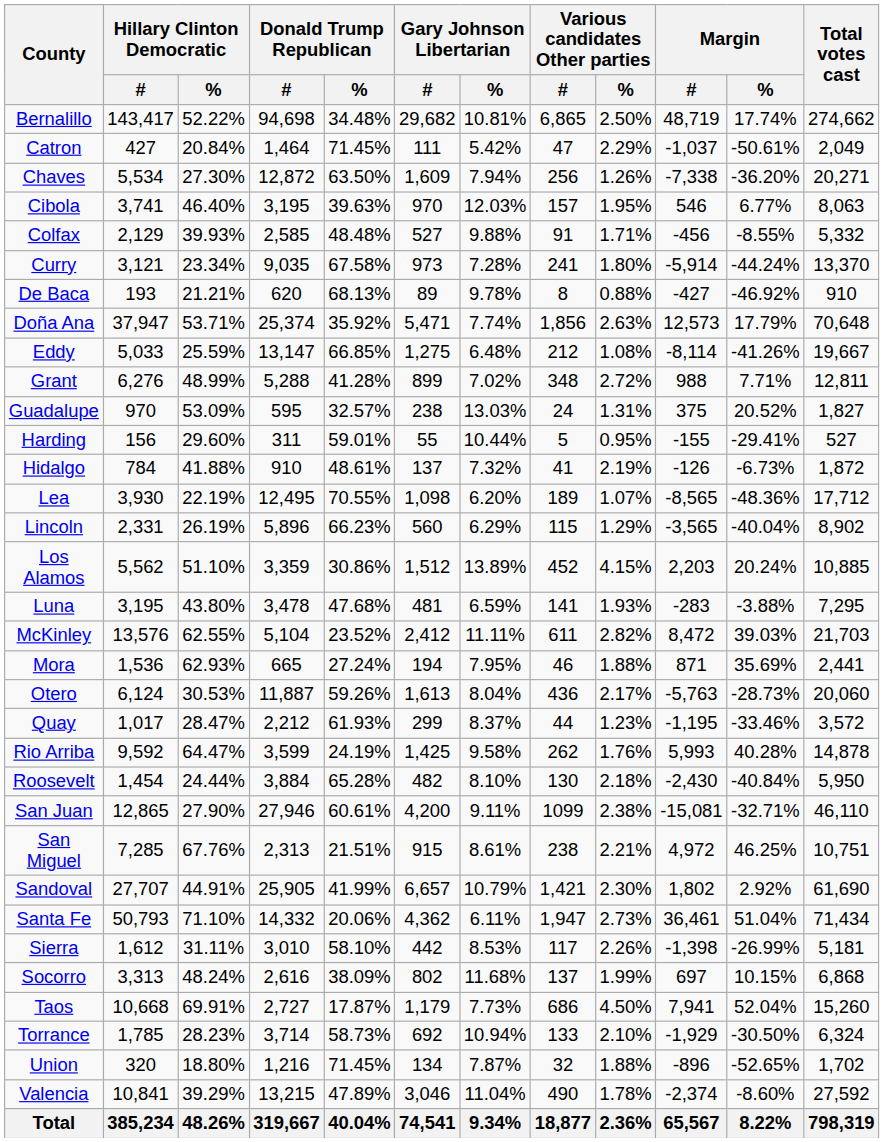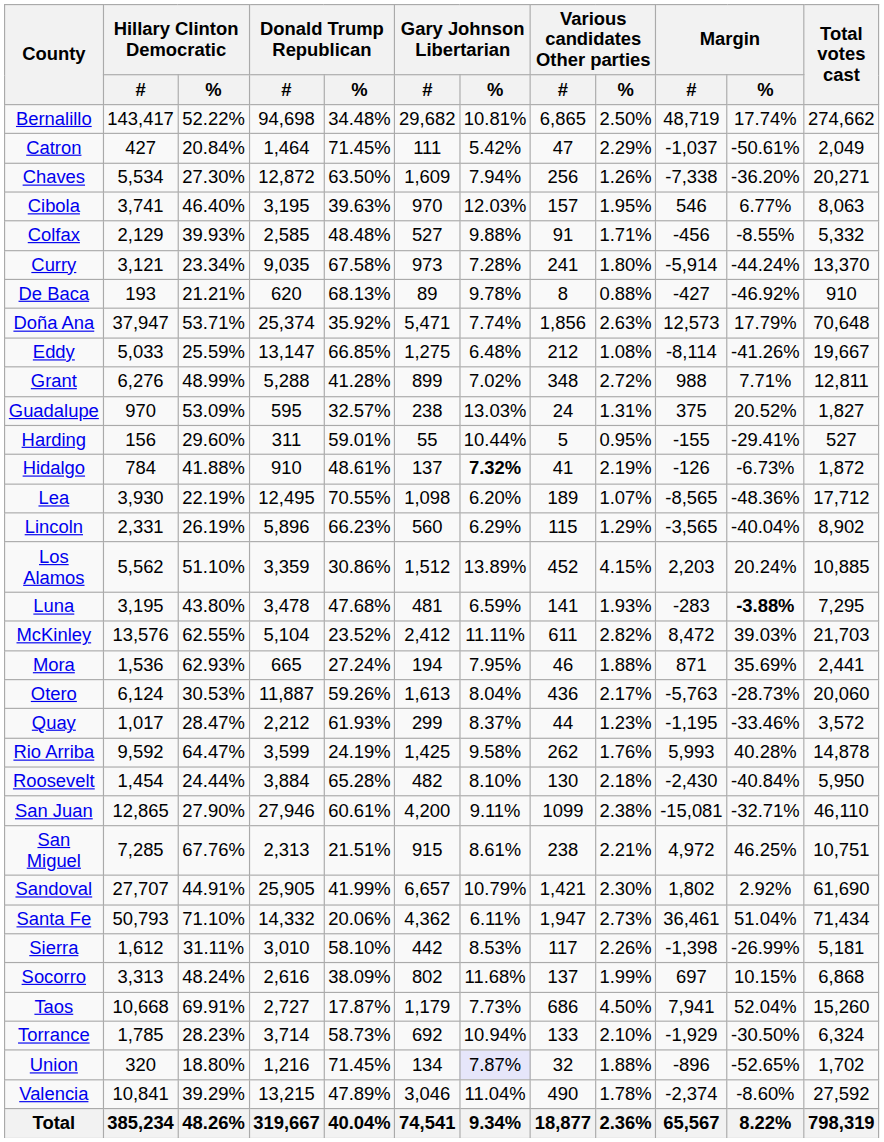(495, 469) normal -> (495, 469) bold
(765, 606) normal -> (765, 606) bold
(495, 1064) no background -> (495, 1064) lavender background
